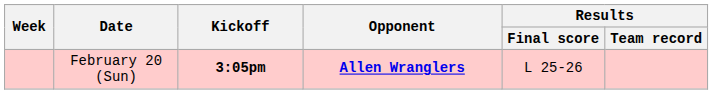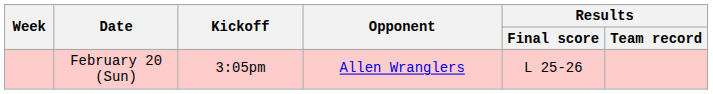(240, 69) bold -> (240, 69) normal
(402, 69) bold -> (402, 69) normal
